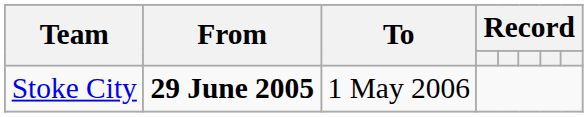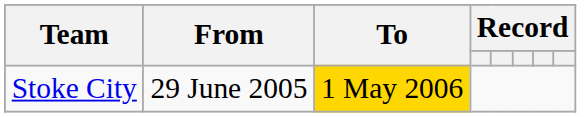(232, 88) bold -> (229, 88) normal
(399, 88) no background -> (392, 88) gold background
